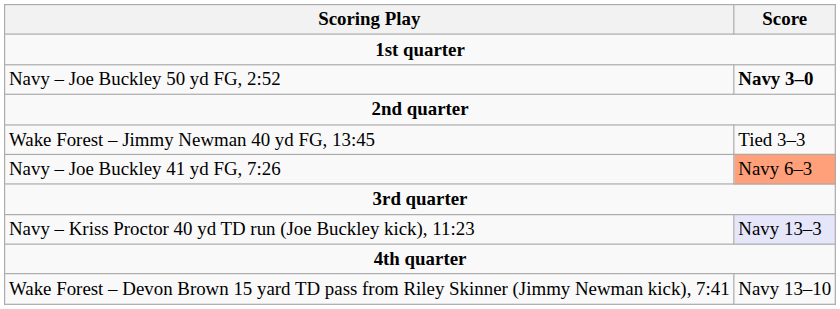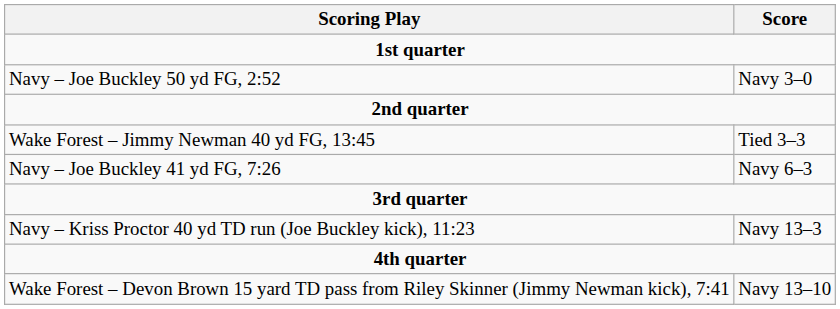(776, 79) bold -> (775, 79) normal
(775, 169) lightsalmon background -> (775, 169) no background
(780, 229) lavender background -> (780, 229) no background
